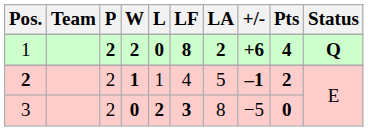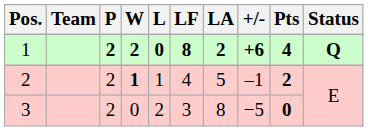(26, 79) bold -> (26, 79) normal
(254, 79) bold -> (254, 79) normal
(135, 110) bold -> (135, 110) normal
(159, 110) bold -> (159, 110) normal
(187, 110) bold -> (187, 110) normal
